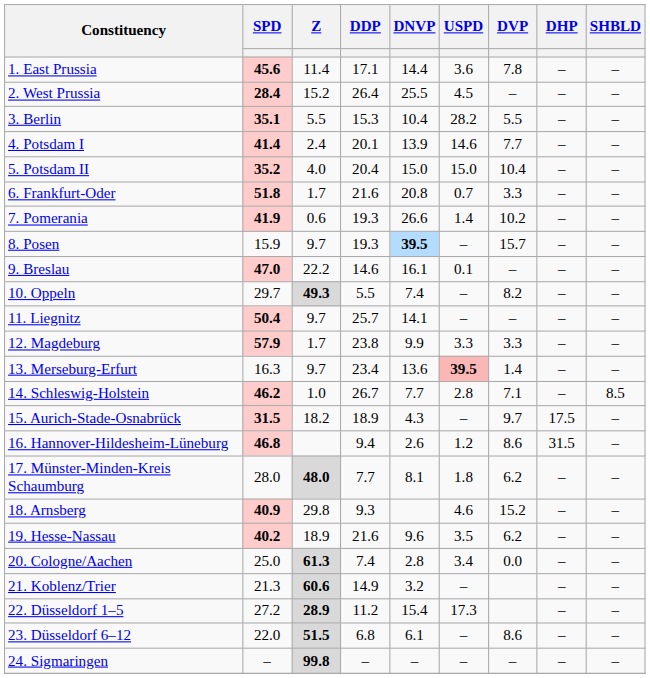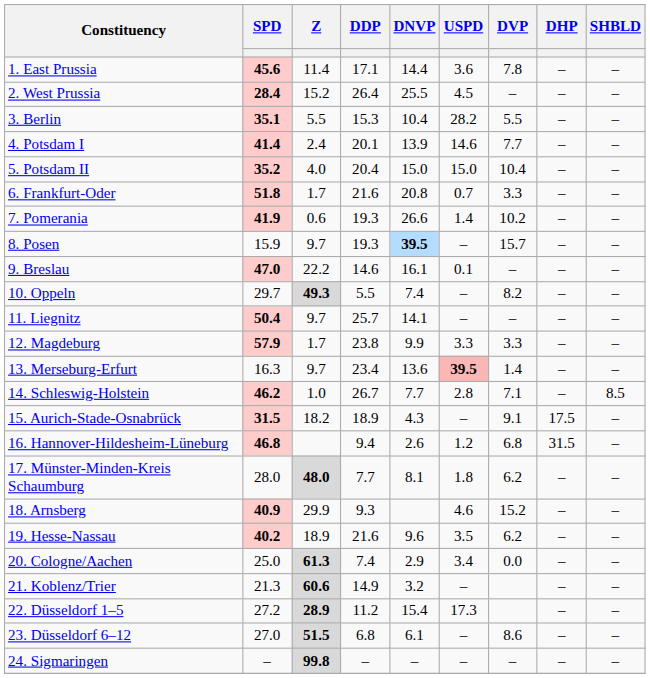(513, 418) 9.7 -> (513, 418) 9.1
(513, 443) 8.6 -> (513, 443) 6.8
(316, 511) 29.8 -> (316, 511) 29.9
(414, 561) 2.8 -> (414, 561) 2.9
(267, 636) 22.0 -> (267, 636) 27.0
